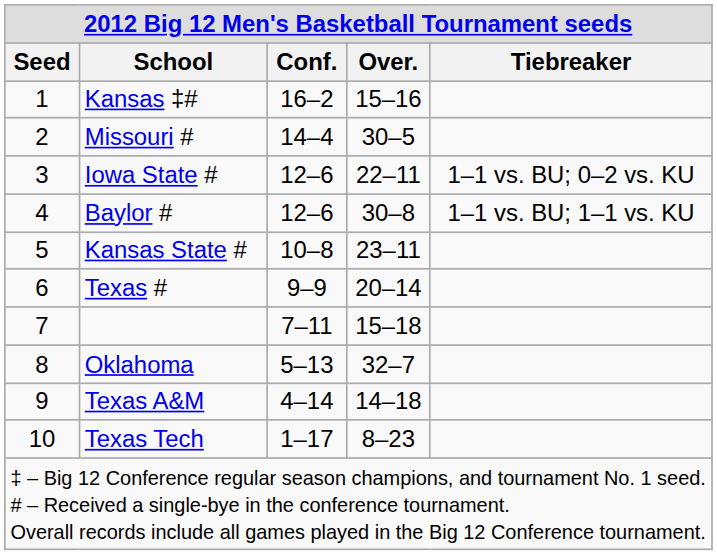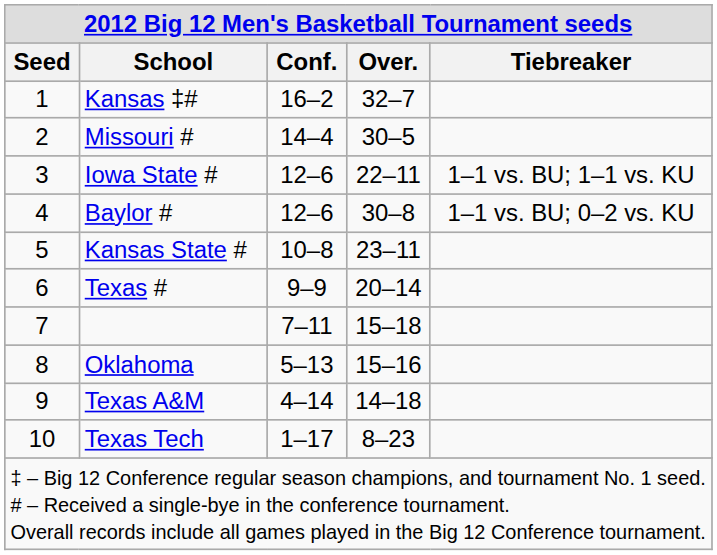(388, 100) 15–16 -> (388, 100) 32–7
(571, 175) 1–1 vs. BU; 0–2 vs. KU -> (571, 175) 1–1 vs. BU; 1–1 vs. KU
(571, 213) 1–1 vs. BU; 1–1 vs. KU -> (571, 213) 1–1 vs. BU; 0–2 vs. KU
(388, 364) 32–7 -> (388, 364) 15–16
